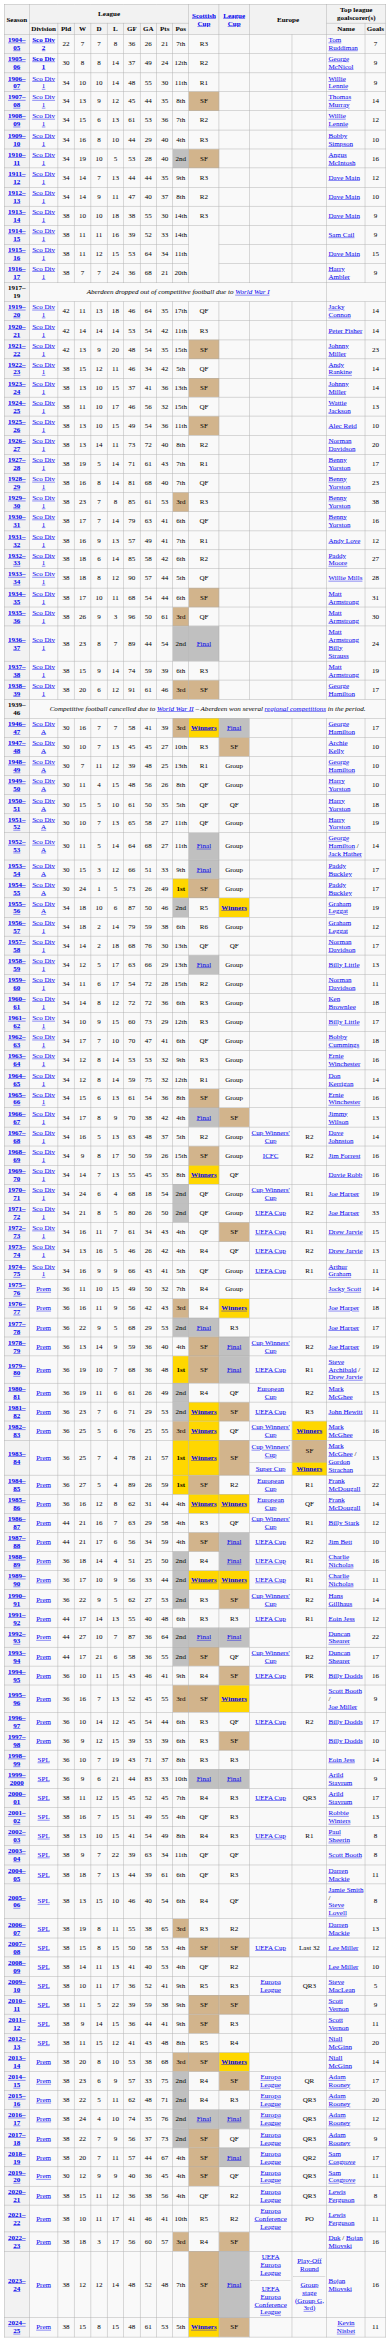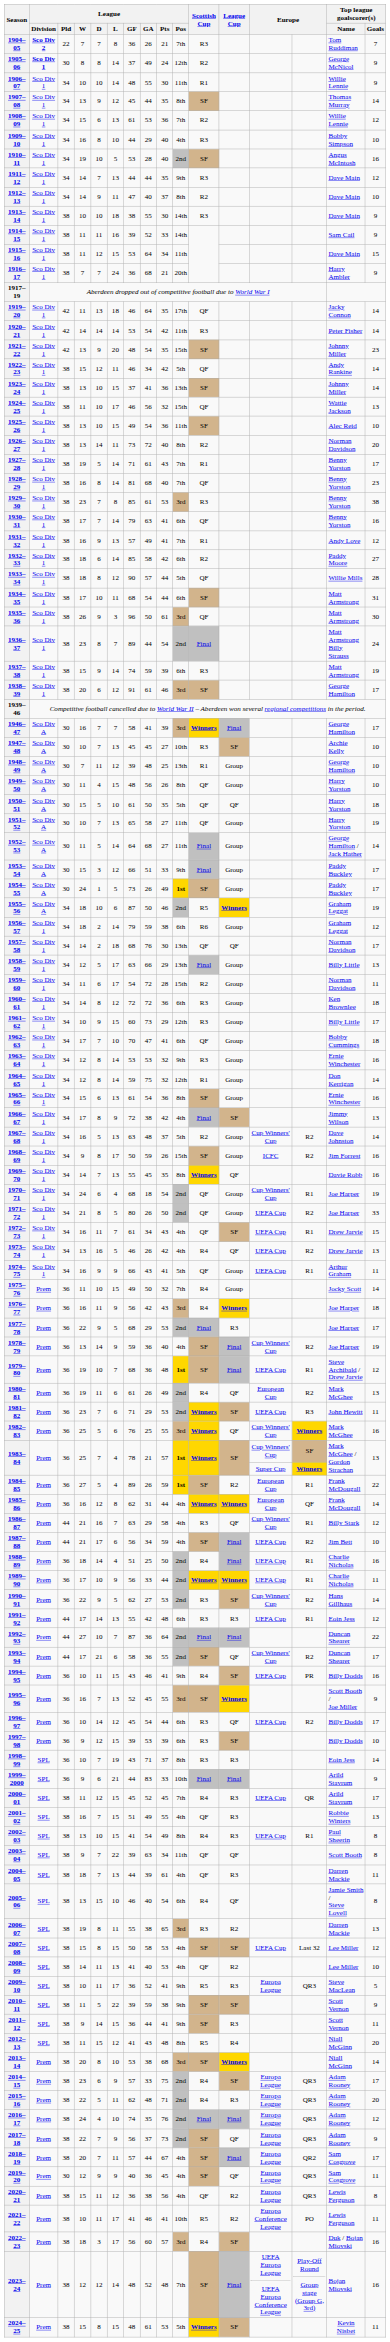(132, 1117) 70 -> (132, 1117) 72
(148, 1618) 40 -> (148, 1618) 42
(309, 1798) QR3 -> (309, 1798) QR
(181, 1874) 6th -> (181, 1874) 4th
(309, 2081) QR -> (309, 2081) QR3
